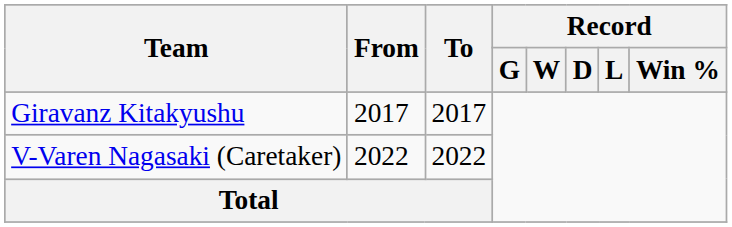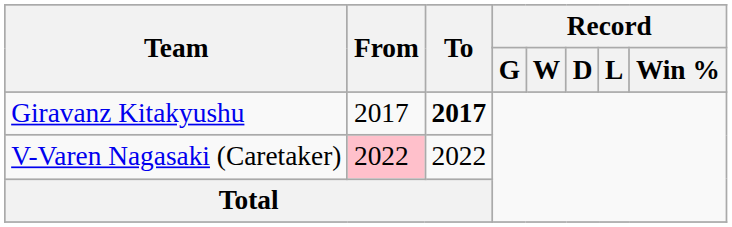(459, 112) normal -> (459, 112) bold
(381, 156) no background -> (381, 156) pink background
